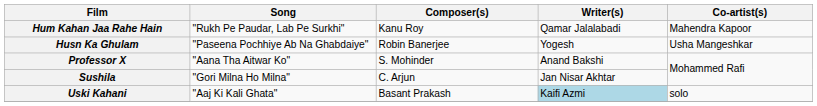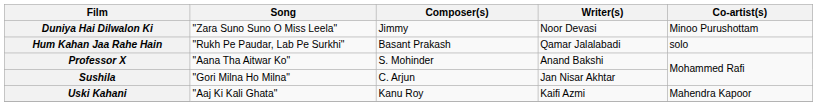+ row: (97, 28)
(401, 28) Kanu Roy -> (415, 45) Basant Prakash
(710, 28) Mahendra Kapoor -> (679, 45) solo
- row: (97, 45)
(415, 93) Basant Prakash -> (401, 93) Kanu Roy
(563, 93) lightblue background -> (563, 93) no background
(679, 93) solo -> (710, 93) Mahendra Kapoor
